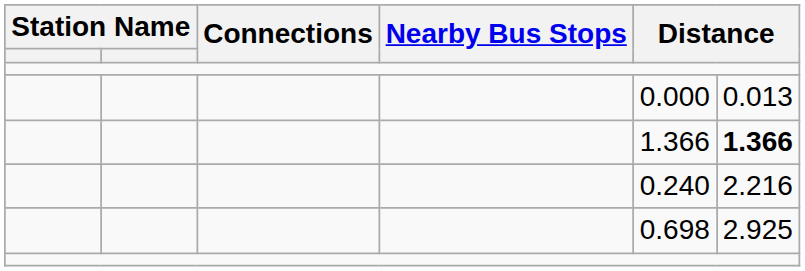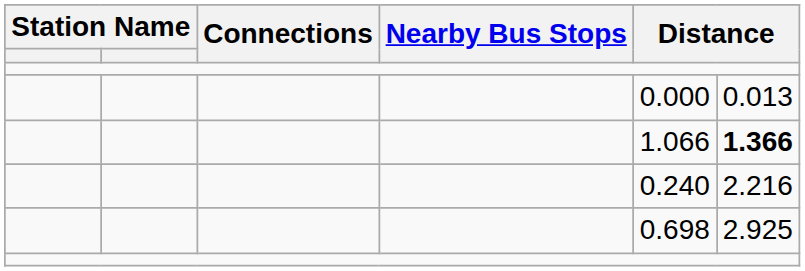(675, 141) 1.366 -> (675, 141) 1.066
